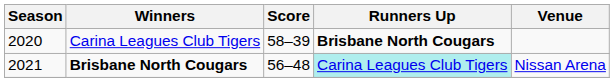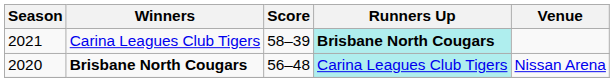(25, 41) 2020 -> (25, 41) 2021
(406, 41) no background -> (406, 41) paleturquoise background
(25, 65) 2021 -> (25, 65) 2020
